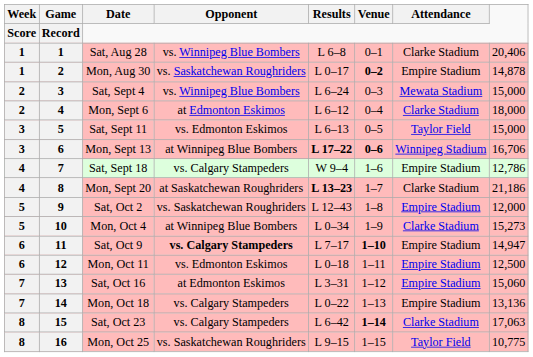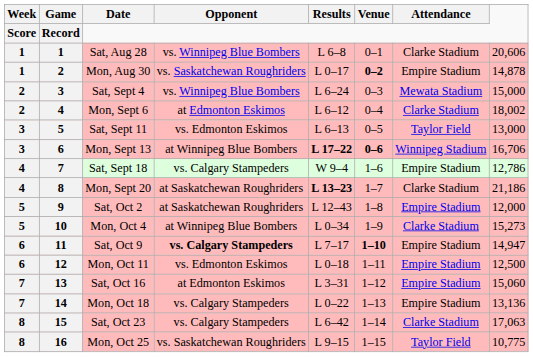(509, 52) 20,406 -> (509, 52) 20,606
(509, 110) 18,000 -> (509, 110) 18,002
(509, 129) 15,000 -> (509, 129) 13,000
(231, 206) vs. Saskatchewan Roughriders -> (231, 206) at Saskatchewan Roughriders
(374, 322) bold -> (374, 322) normal
